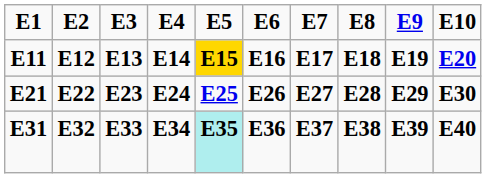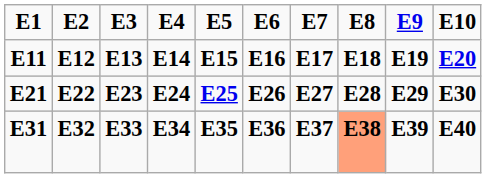(219, 57) gold background -> (219, 57) no background
(219, 128) paleturquoise background -> (219, 128) no background
(362, 128) no background -> (362, 128) lightsalmon background
